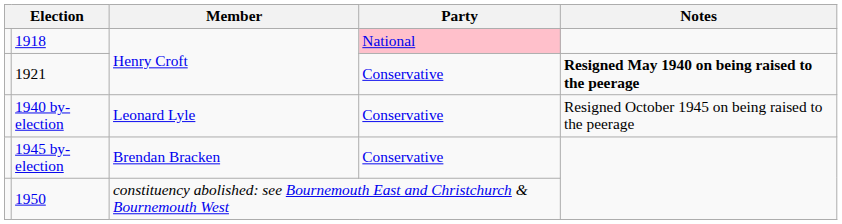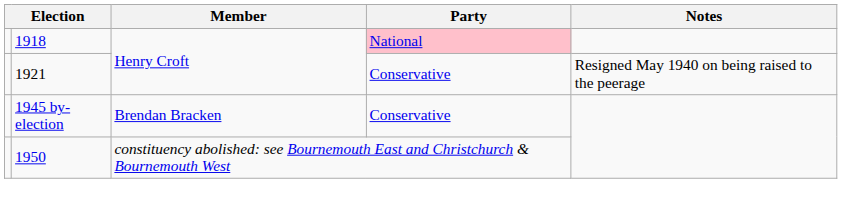(688, 74) bold -> (693, 74) normal
- row: (43, 115)
